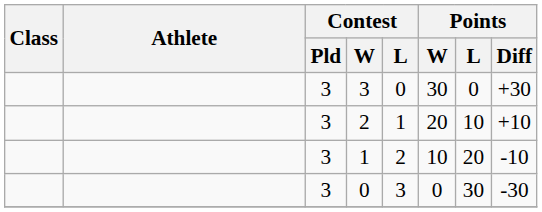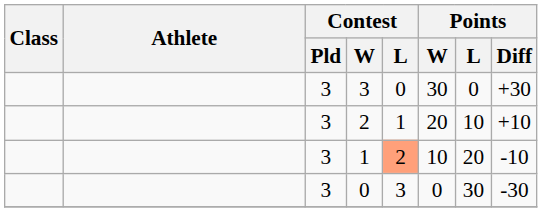(401, 156) no background -> (401, 156) lightsalmon background
